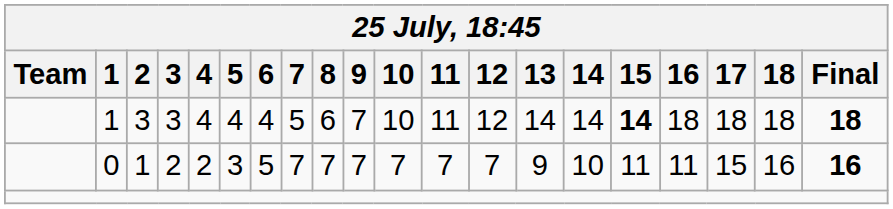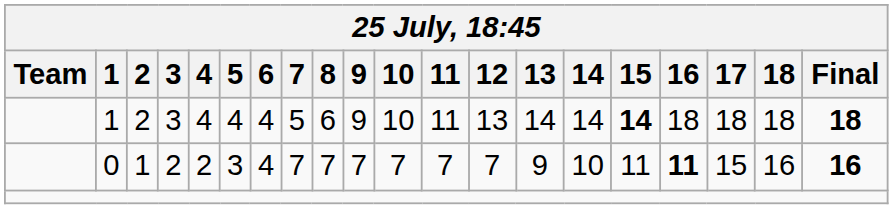(142, 119) 3 -> (142, 119) 2
(359, 119) 7 -> (359, 119) 9
(492, 119) 12 -> (492, 119) 13
(266, 166) 5 -> (266, 166) 4
(683, 166) normal -> (683, 166) bold
